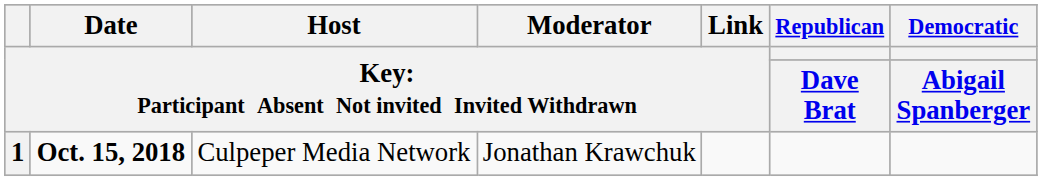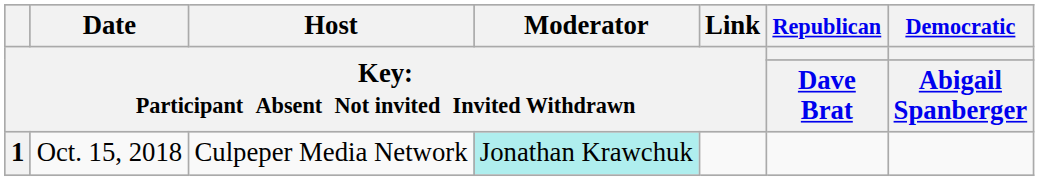(111, 152) bold -> (109, 152) normal
(589, 152) no background -> (586, 152) paleturquoise background
